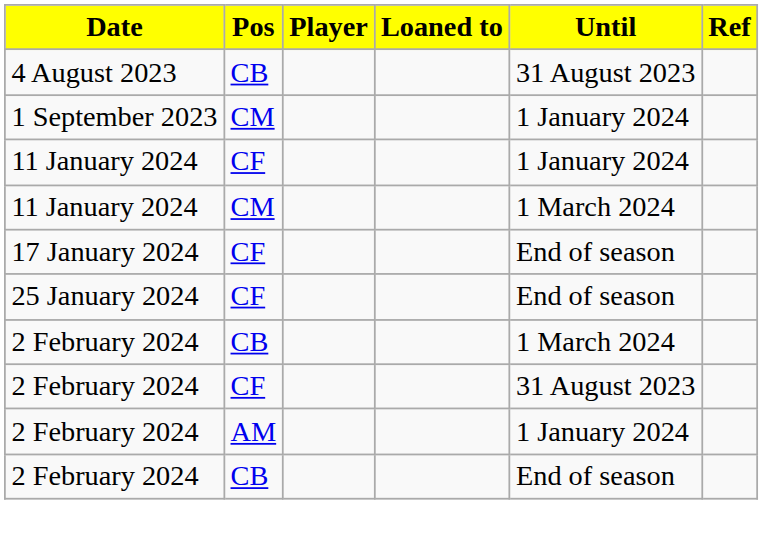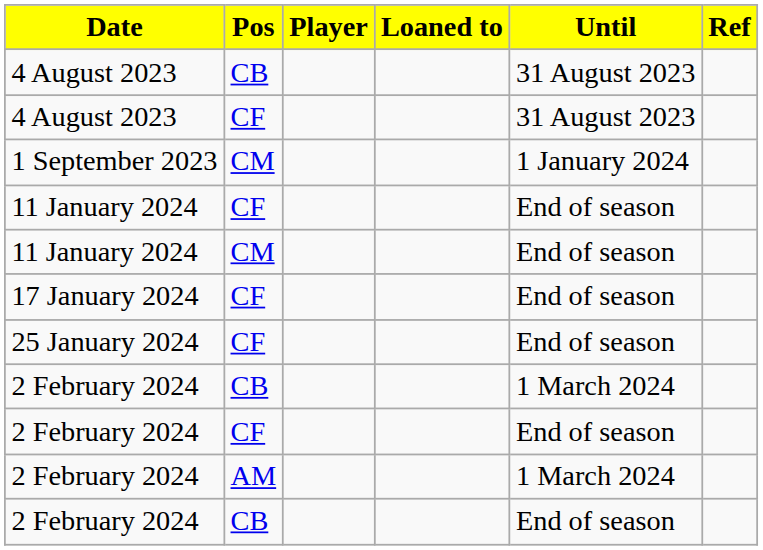+ row: (94, 116)
(602, 161) 1 January 2024 -> (595, 206) End of season
(595, 206) 1 March 2024 -> (595, 251) End of season
(606, 386) 31 August 2023 -> (595, 431) End of season
(602, 431) 1 January 2024 -> (595, 476) 1 March 2024
